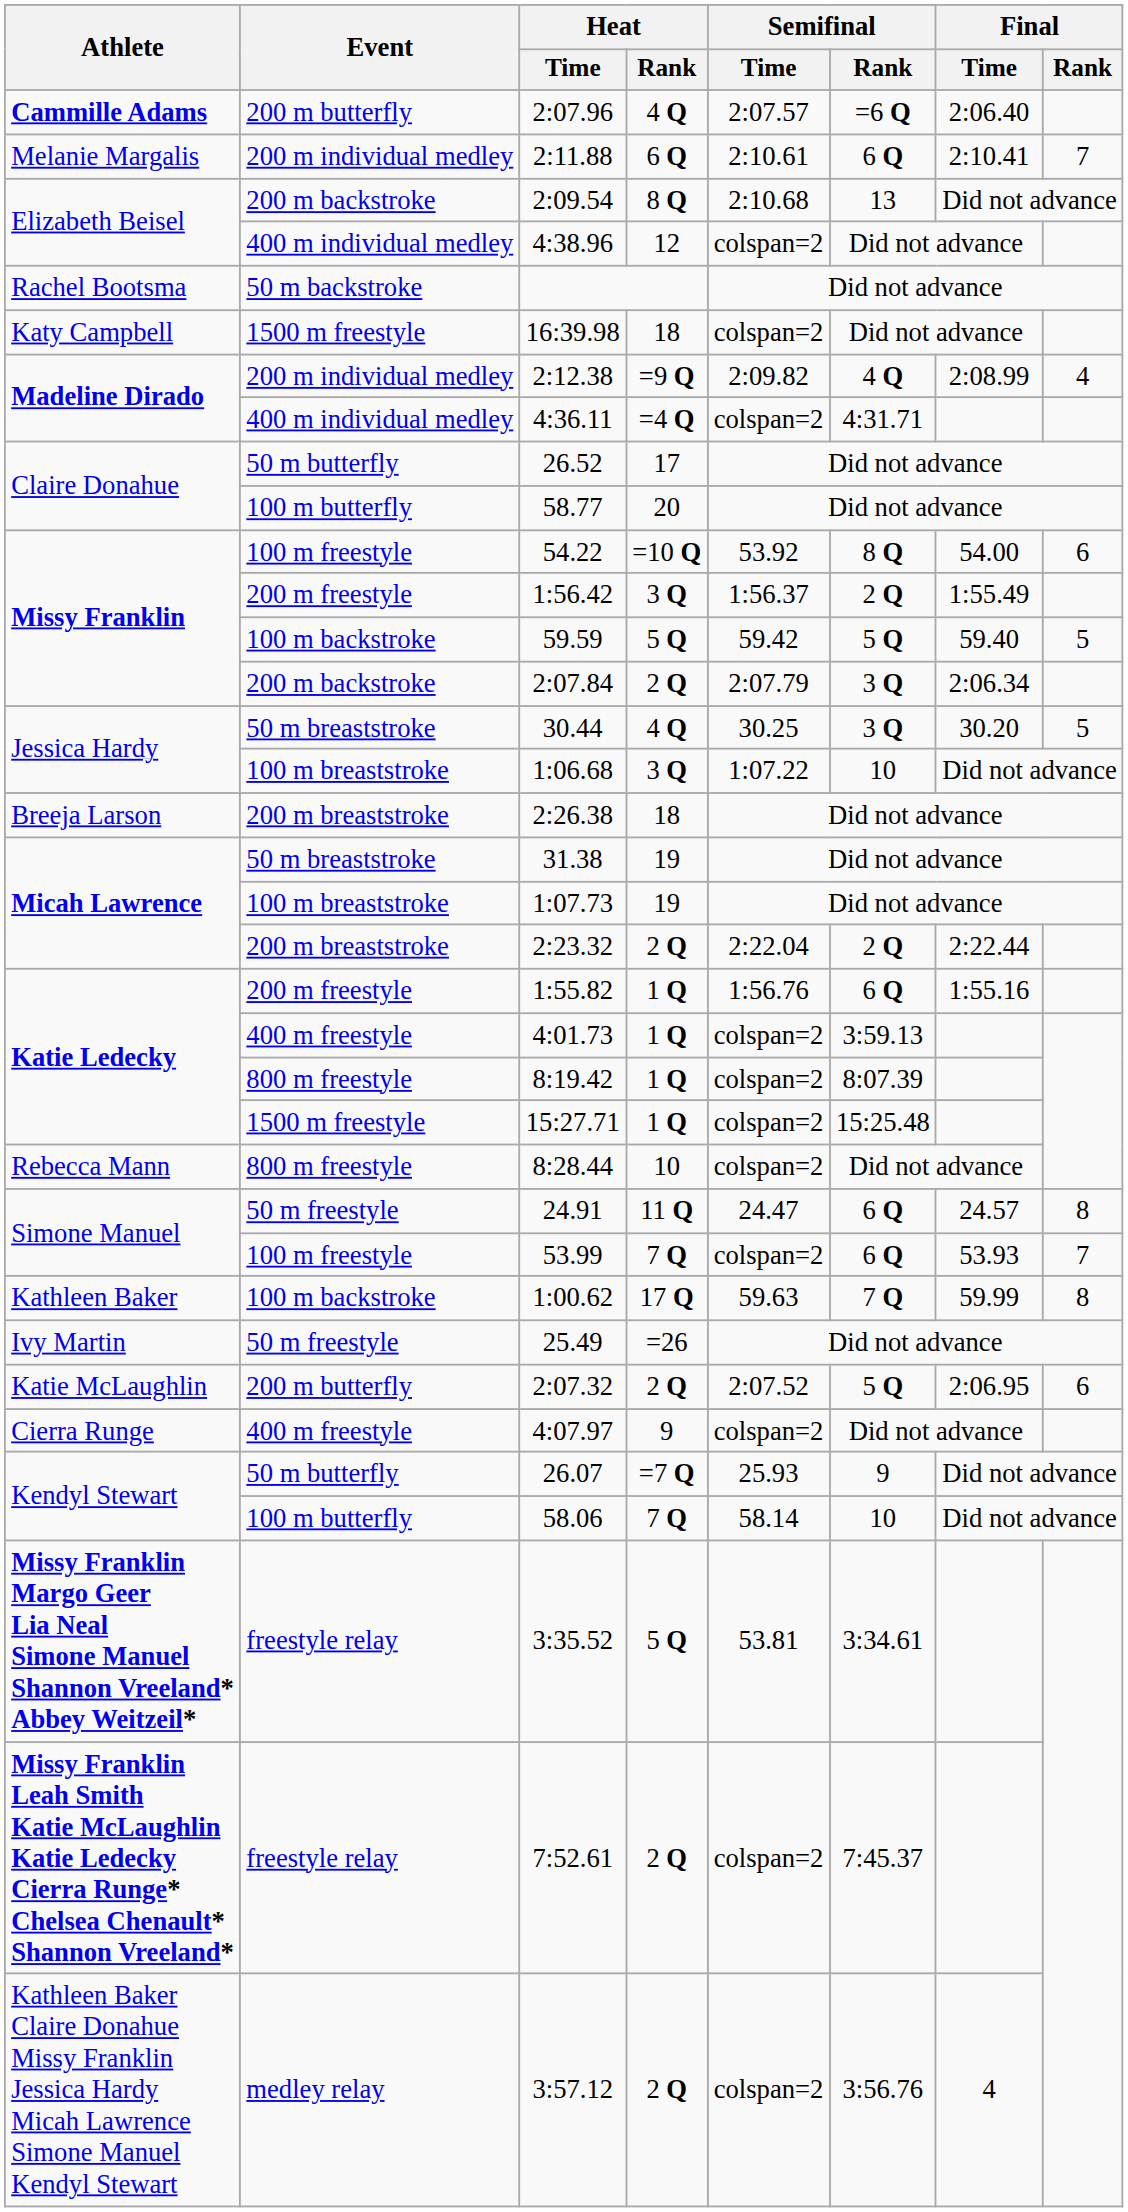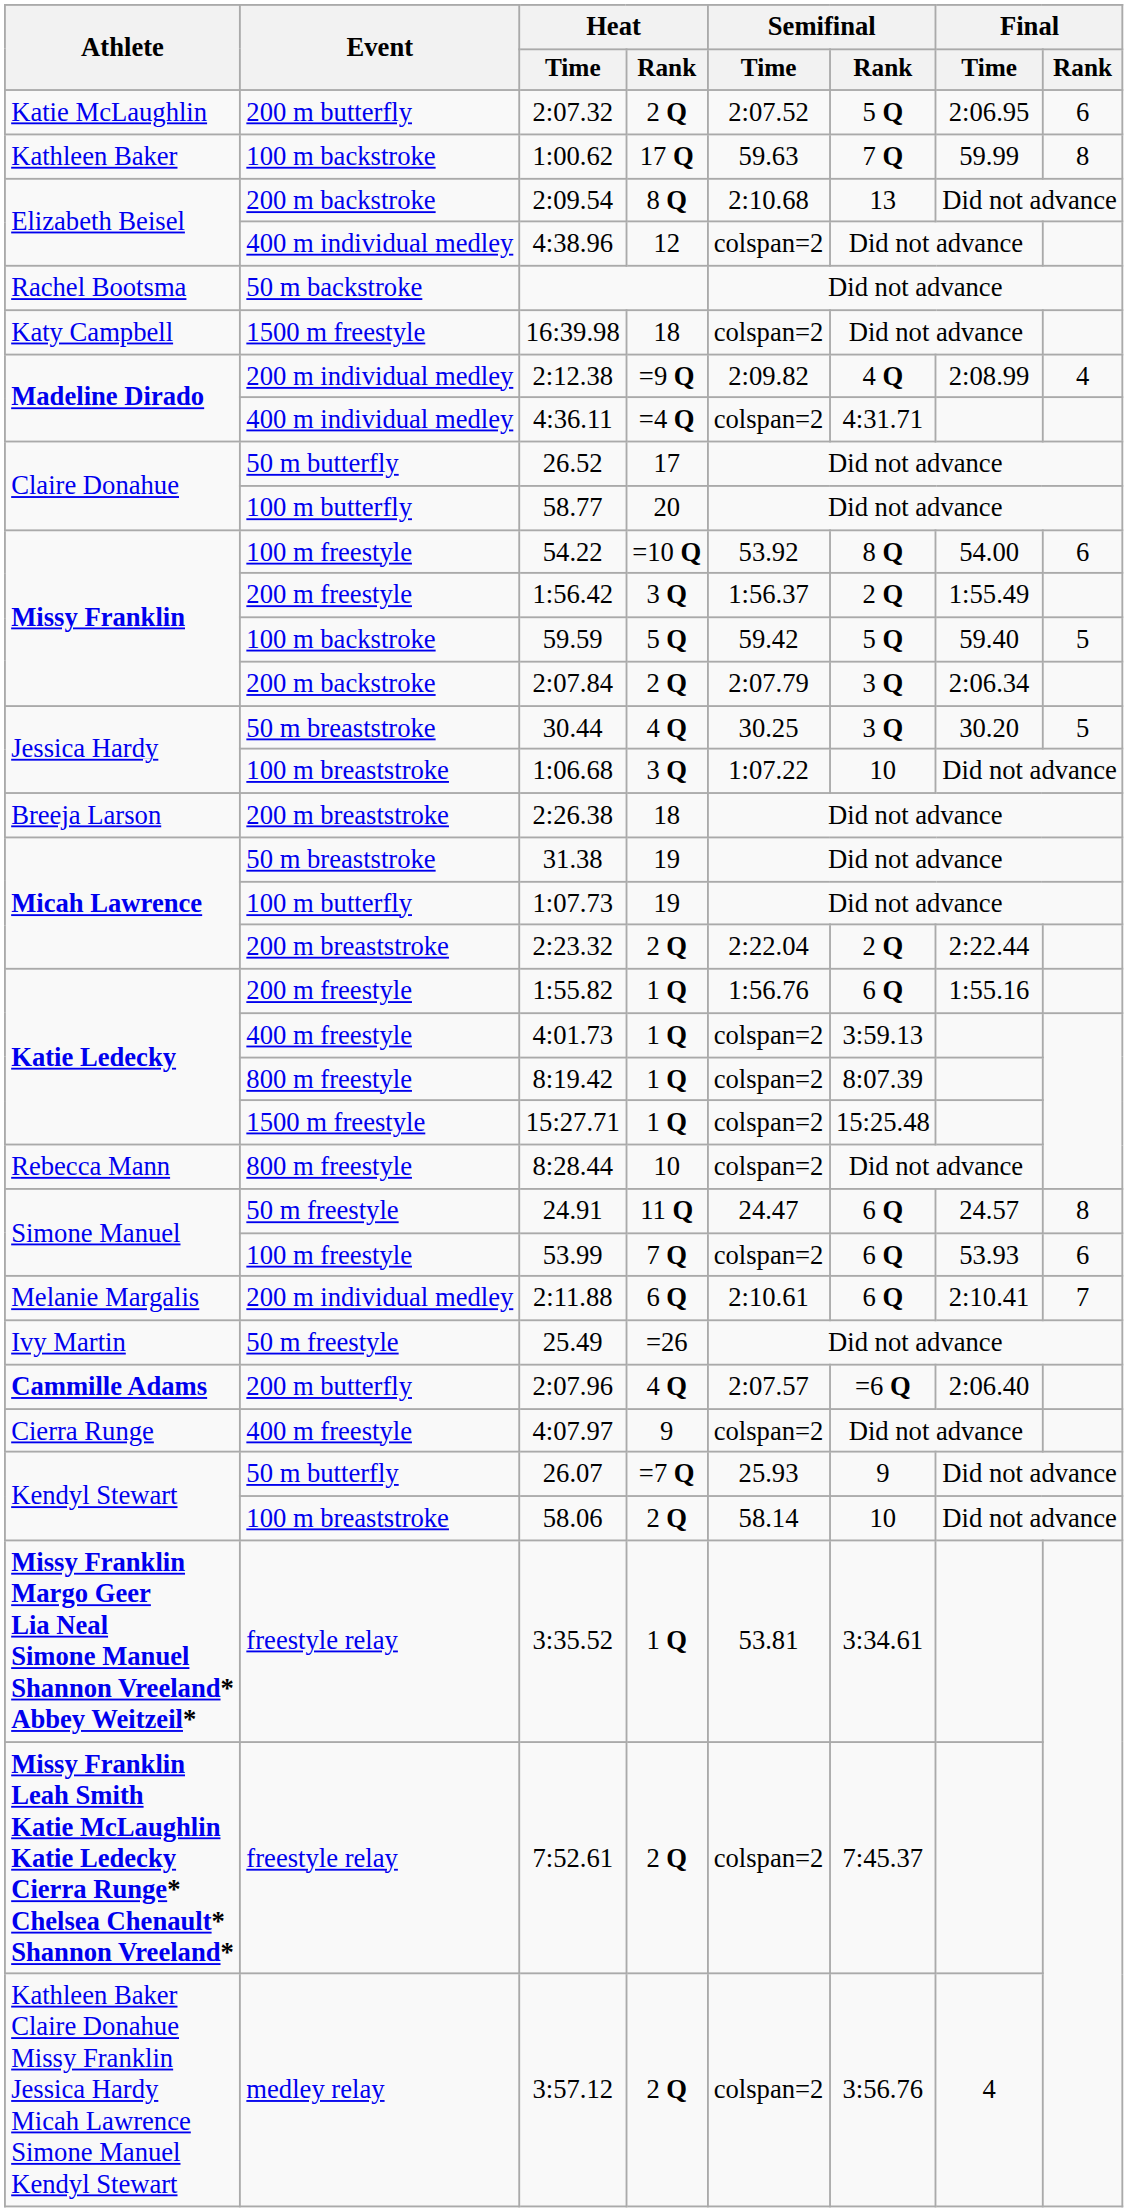rows swapped: (573, 112) <-> (573, 1386)
rows swapped: (573, 1298) <-> (573, 156)
(348, 903) 100 m breaststroke -> (329, 903) 100 m butterfly
(1083, 1254) 7 -> (1083, 1254) 6
(329, 1518) 100 m butterfly -> (348, 1518) 100 m breaststroke
(667, 1518) 7 Q -> (667, 1518) 2 Q
(667, 1640) 5 Q -> (667, 1640) 1 Q
